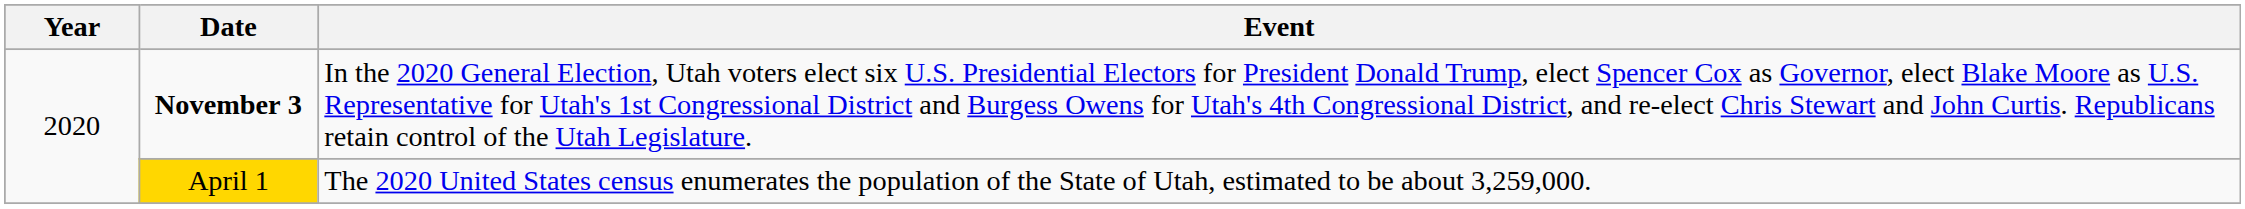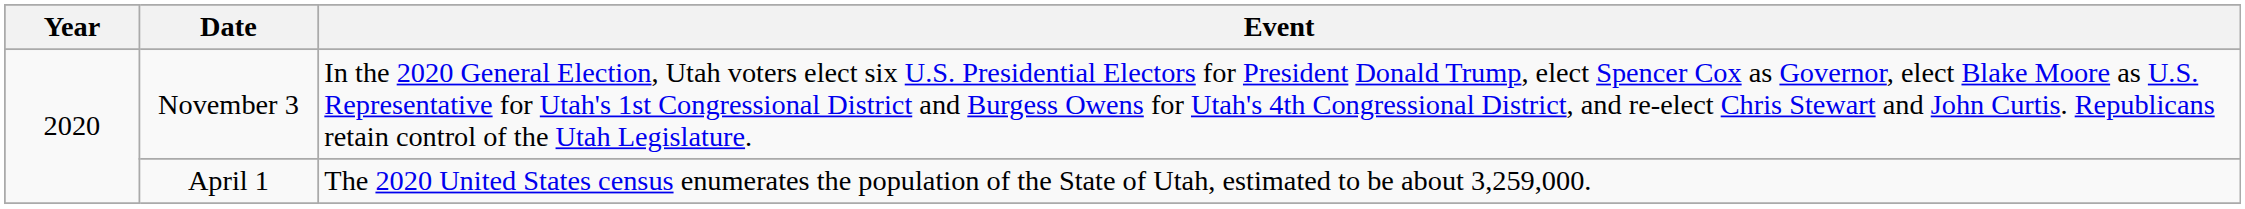(228, 103) bold -> (228, 103) normal
(228, 180) gold background -> (228, 180) no background
